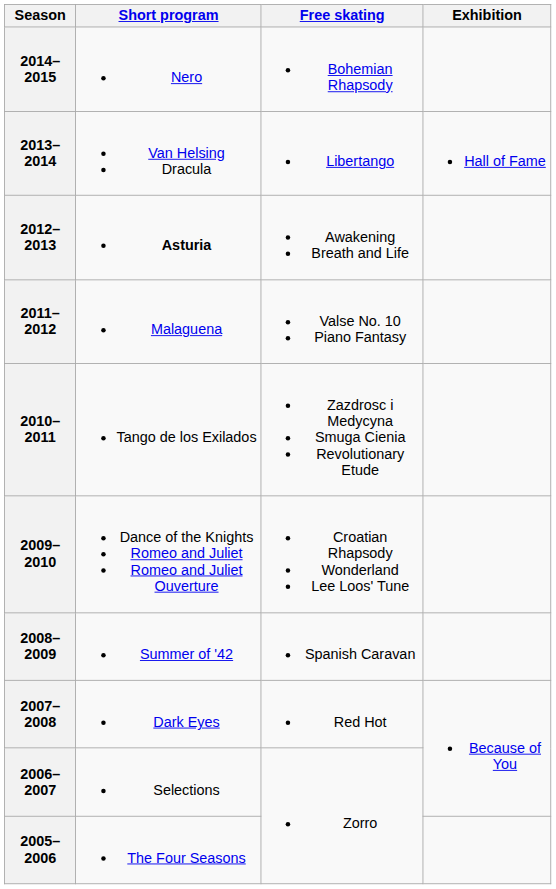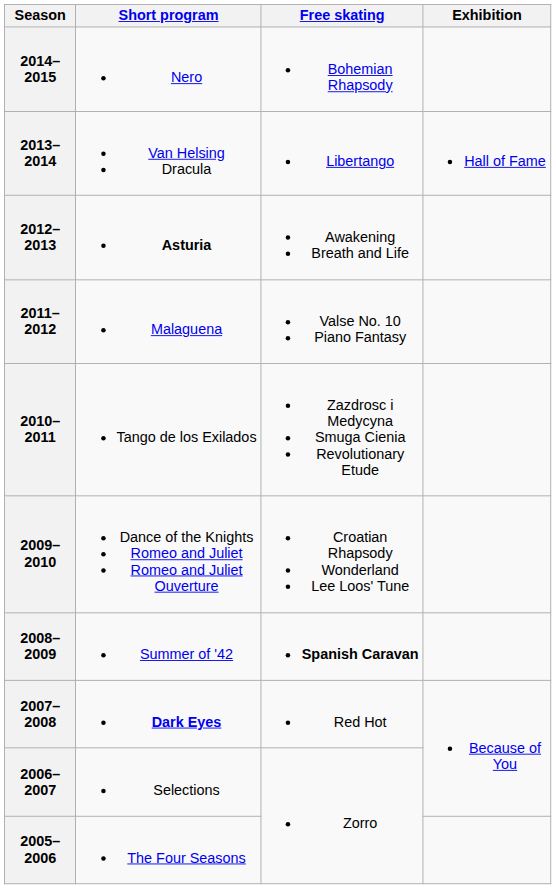(342, 655) normal -> (342, 655) bold
(169, 722) normal -> (169, 722) bold
